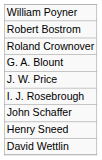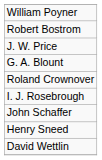(50, 46) Roland Crownover -> (32, 46) J. W. Price
(32, 79) J. W. Price -> (50, 79) Roland Crownover
